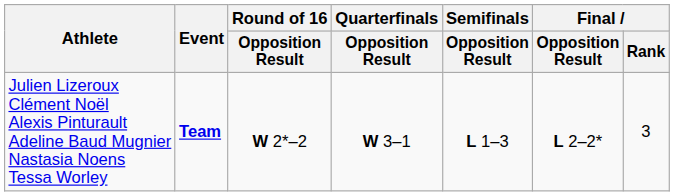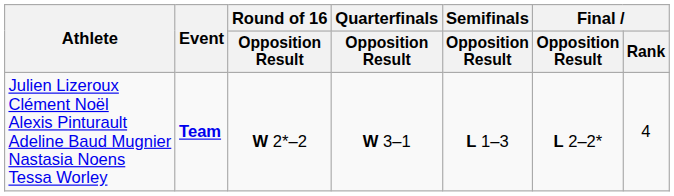(646, 132) 3 -> (646, 132) 4
